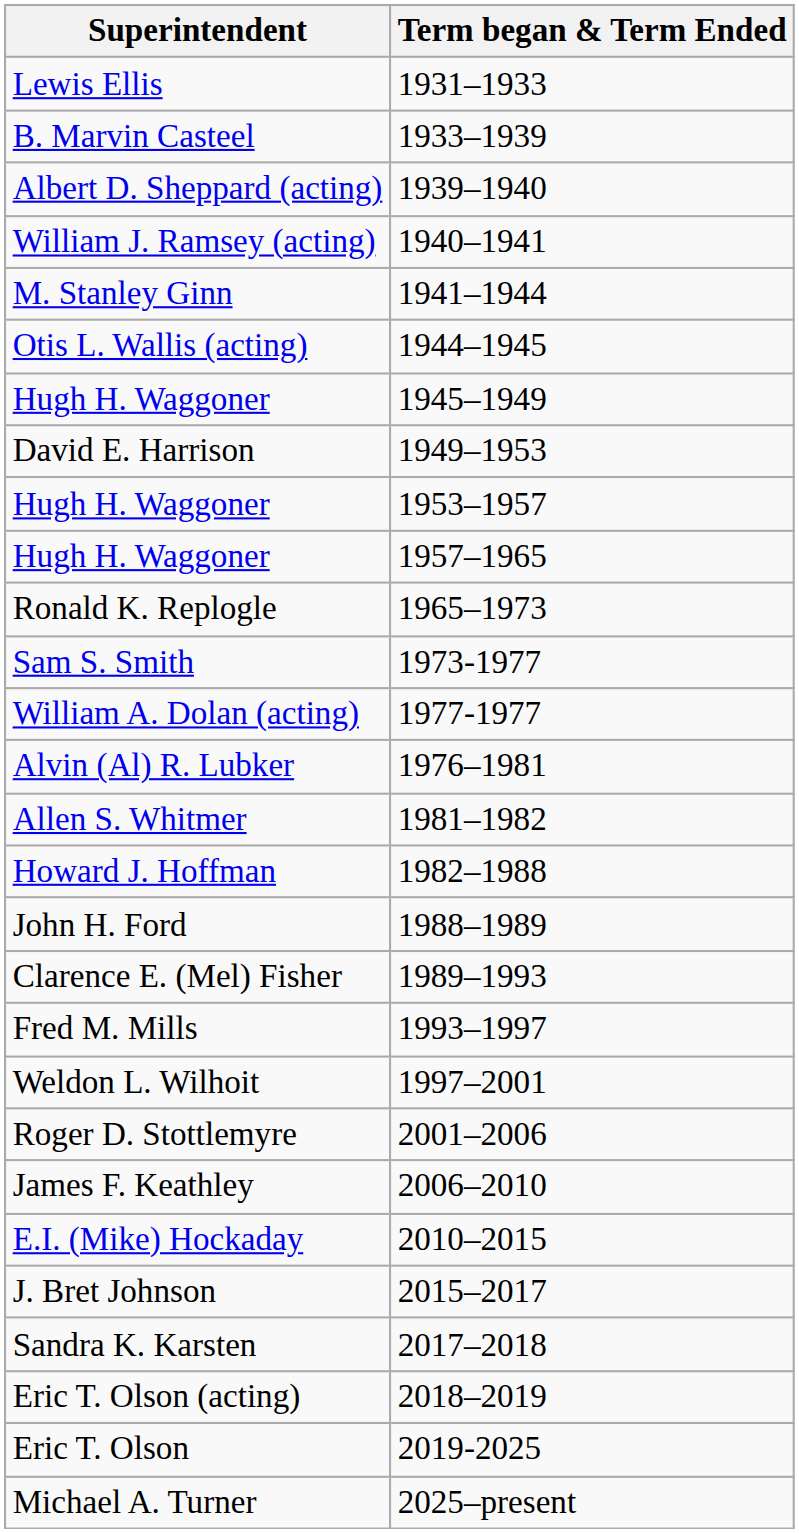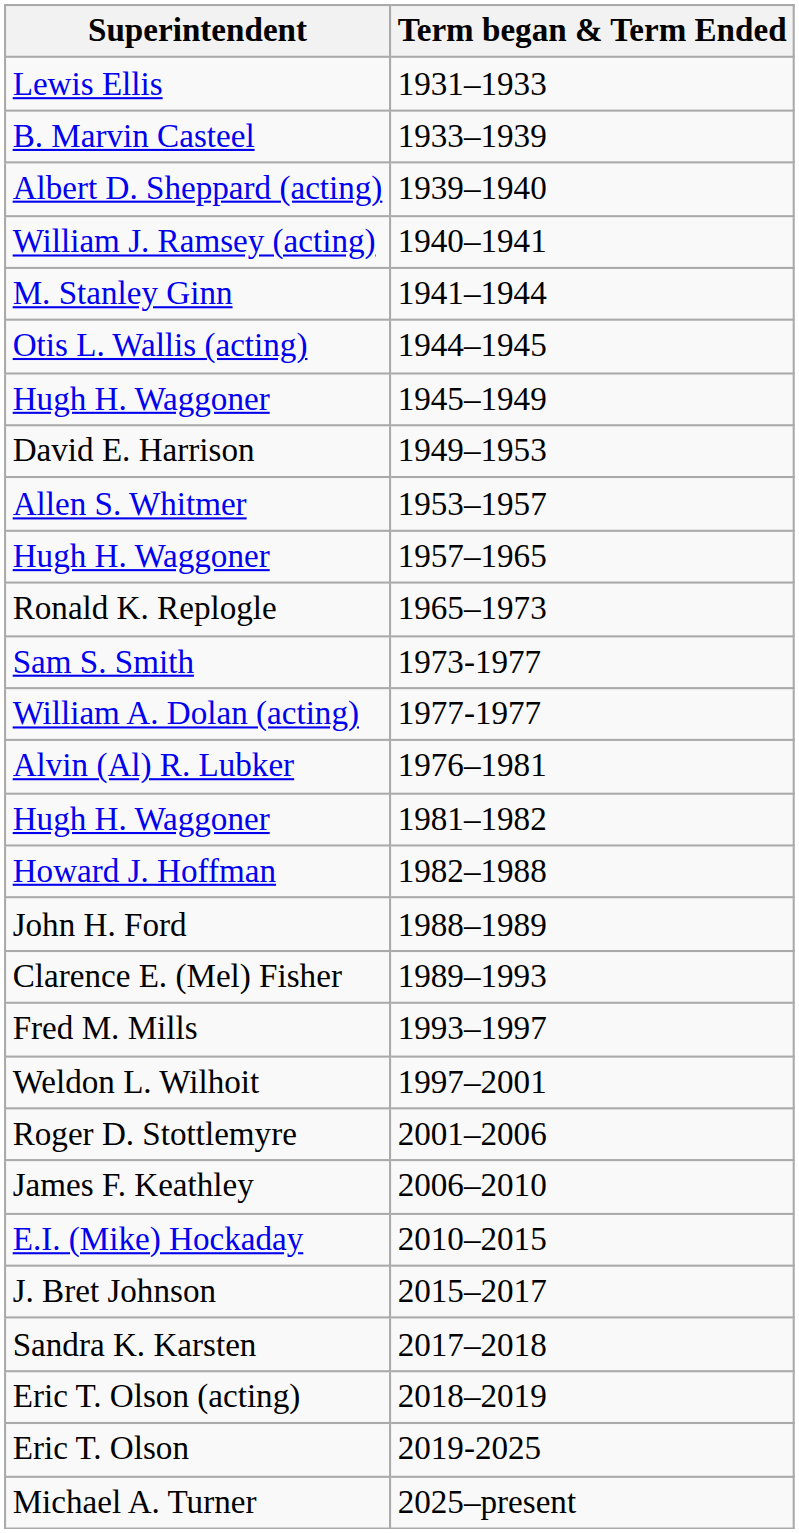(141, 503) Hugh H. Waggoner -> (130, 503) Allen S. Whitmer
(130, 818) Allen S. Whitmer -> (141, 818) Hugh H. Waggoner
